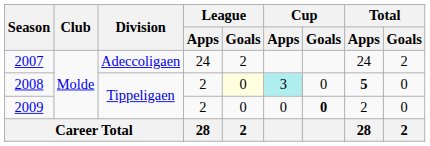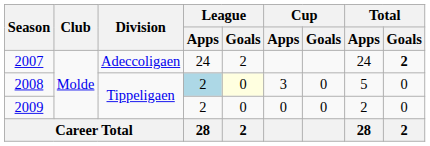(404, 61) normal -> (404, 61) bold
(203, 84) no background -> (203, 84) lightblue background
(283, 84) paleturquoise background -> (283, 84) no background
(364, 84) bold -> (364, 84) normal
(324, 107) bold -> (324, 107) normal
